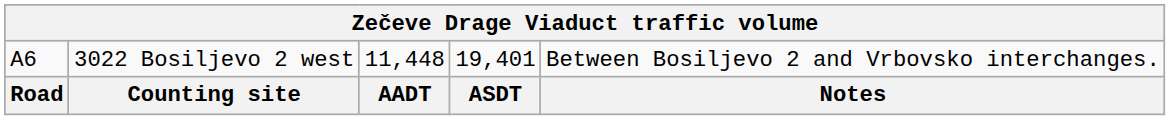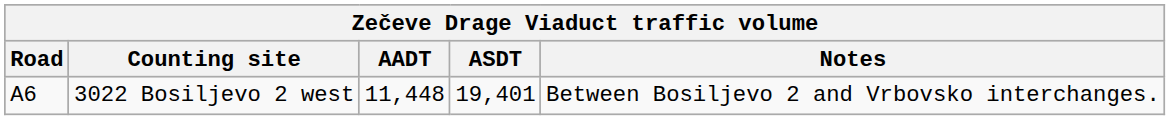rows swapped: (37, 95) <-> (23, 59)
